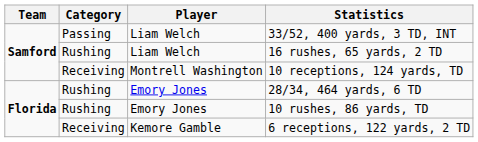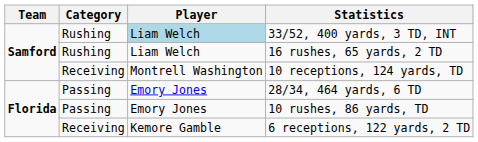(86, 33) Passing -> (86, 33) Rushing
(165, 33) no background -> (165, 33) lightblue background
(86, 90) Rushing -> (86, 90) Passing
(86, 109) Rushing -> (86, 109) Passing
